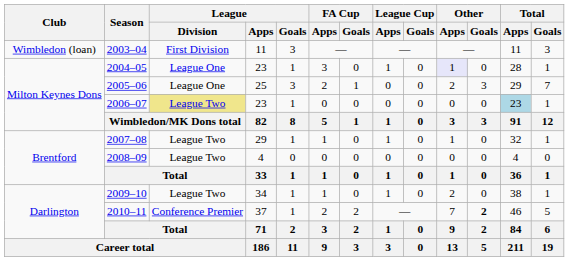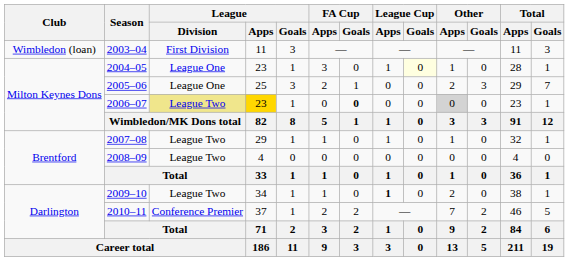(420, 67) no background -> (420, 67) lightyellow background
(452, 67) lavender background -> (452, 67) no background
(261, 103) no background -> (261, 103) gold background
(356, 103) normal -> (356, 103) bold
(452, 103) no background -> (452, 103) lightgrey background
(516, 103) lightblue background -> (516, 103) no background
(388, 193) normal -> (388, 193) bold
(484, 211) bold -> (484, 211) normal
